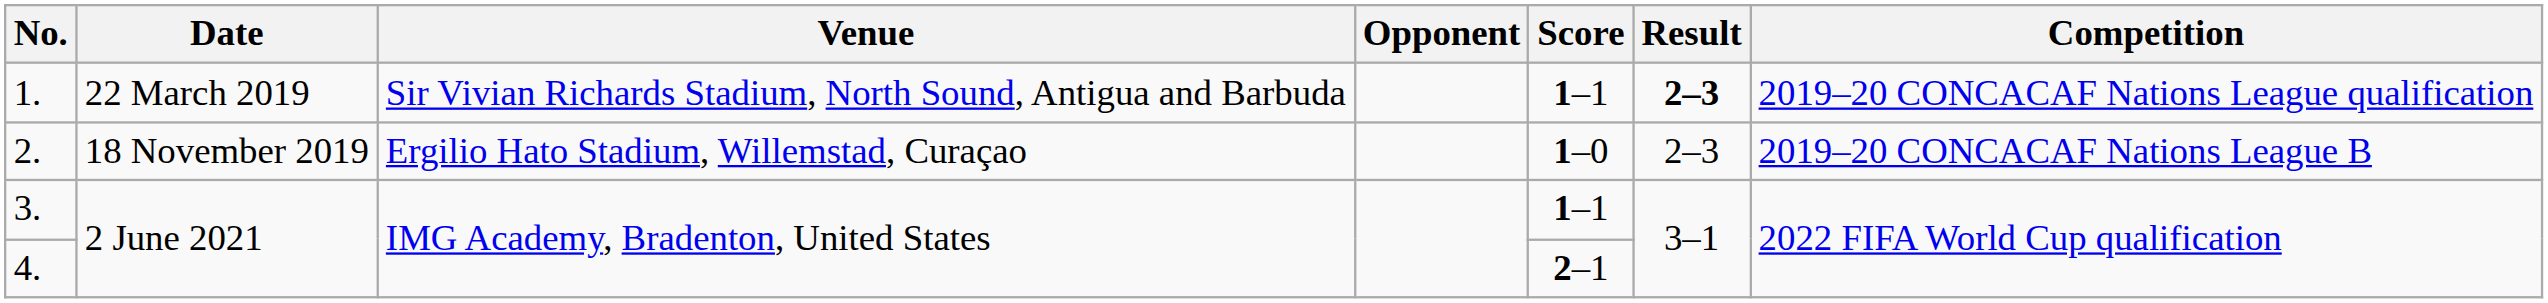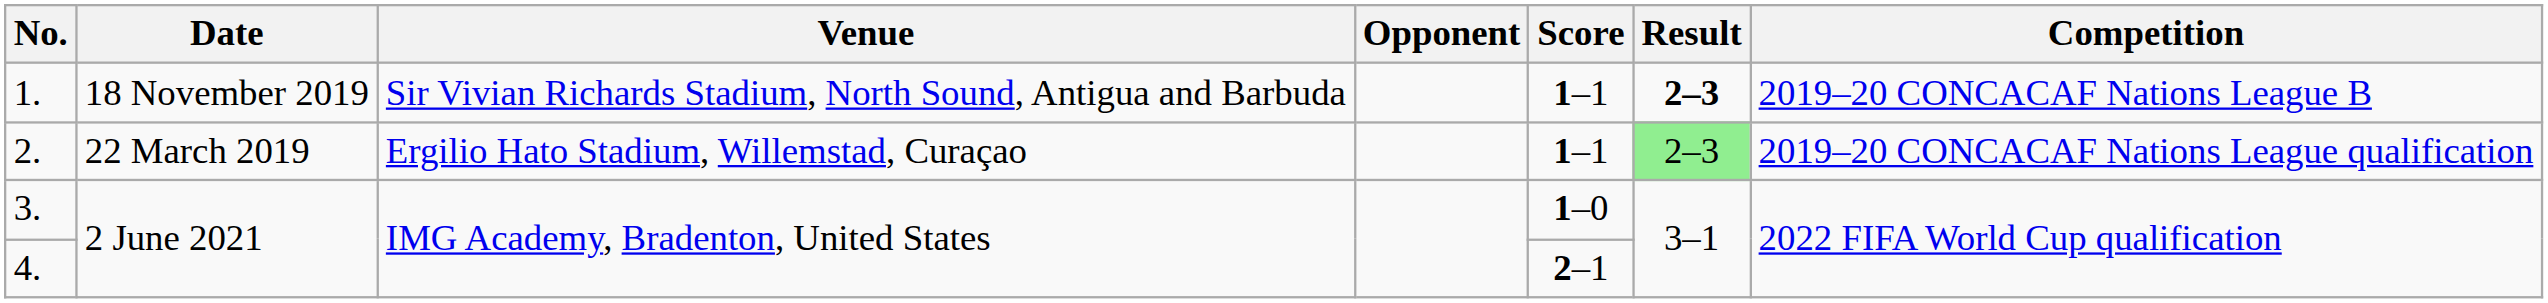(197, 92) 22 March 2019 -> (227, 92) 18 November 2019
(2146, 92) 2019–20 CONCACAF Nations League qualification -> (2065, 92) 2019–20 CONCACAF Nations League B
(227, 150) 18 November 2019 -> (197, 150) 22 March 2019
(1581, 150) 1–0 -> (1581, 150) 1–1
(1692, 150) no background -> (1692, 150) lightgreen background
(2065, 150) 2019–20 CONCACAF Nations League B -> (2146, 150) 2019–20 CONCACAF Nations League qualification
(1581, 208) 1–1 -> (1581, 208) 1–0
